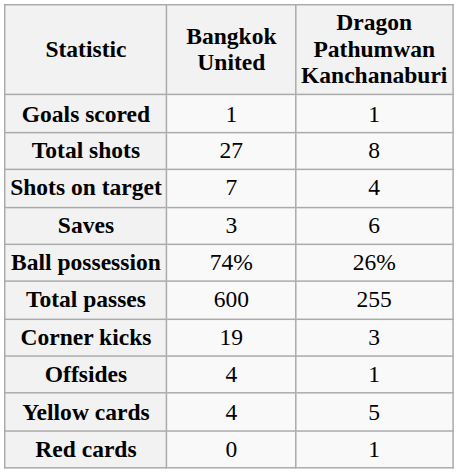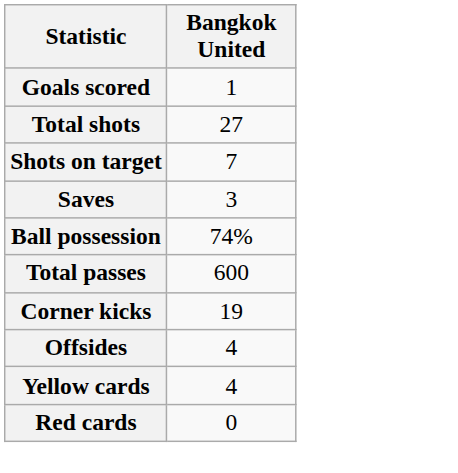- column: (374, 49)
